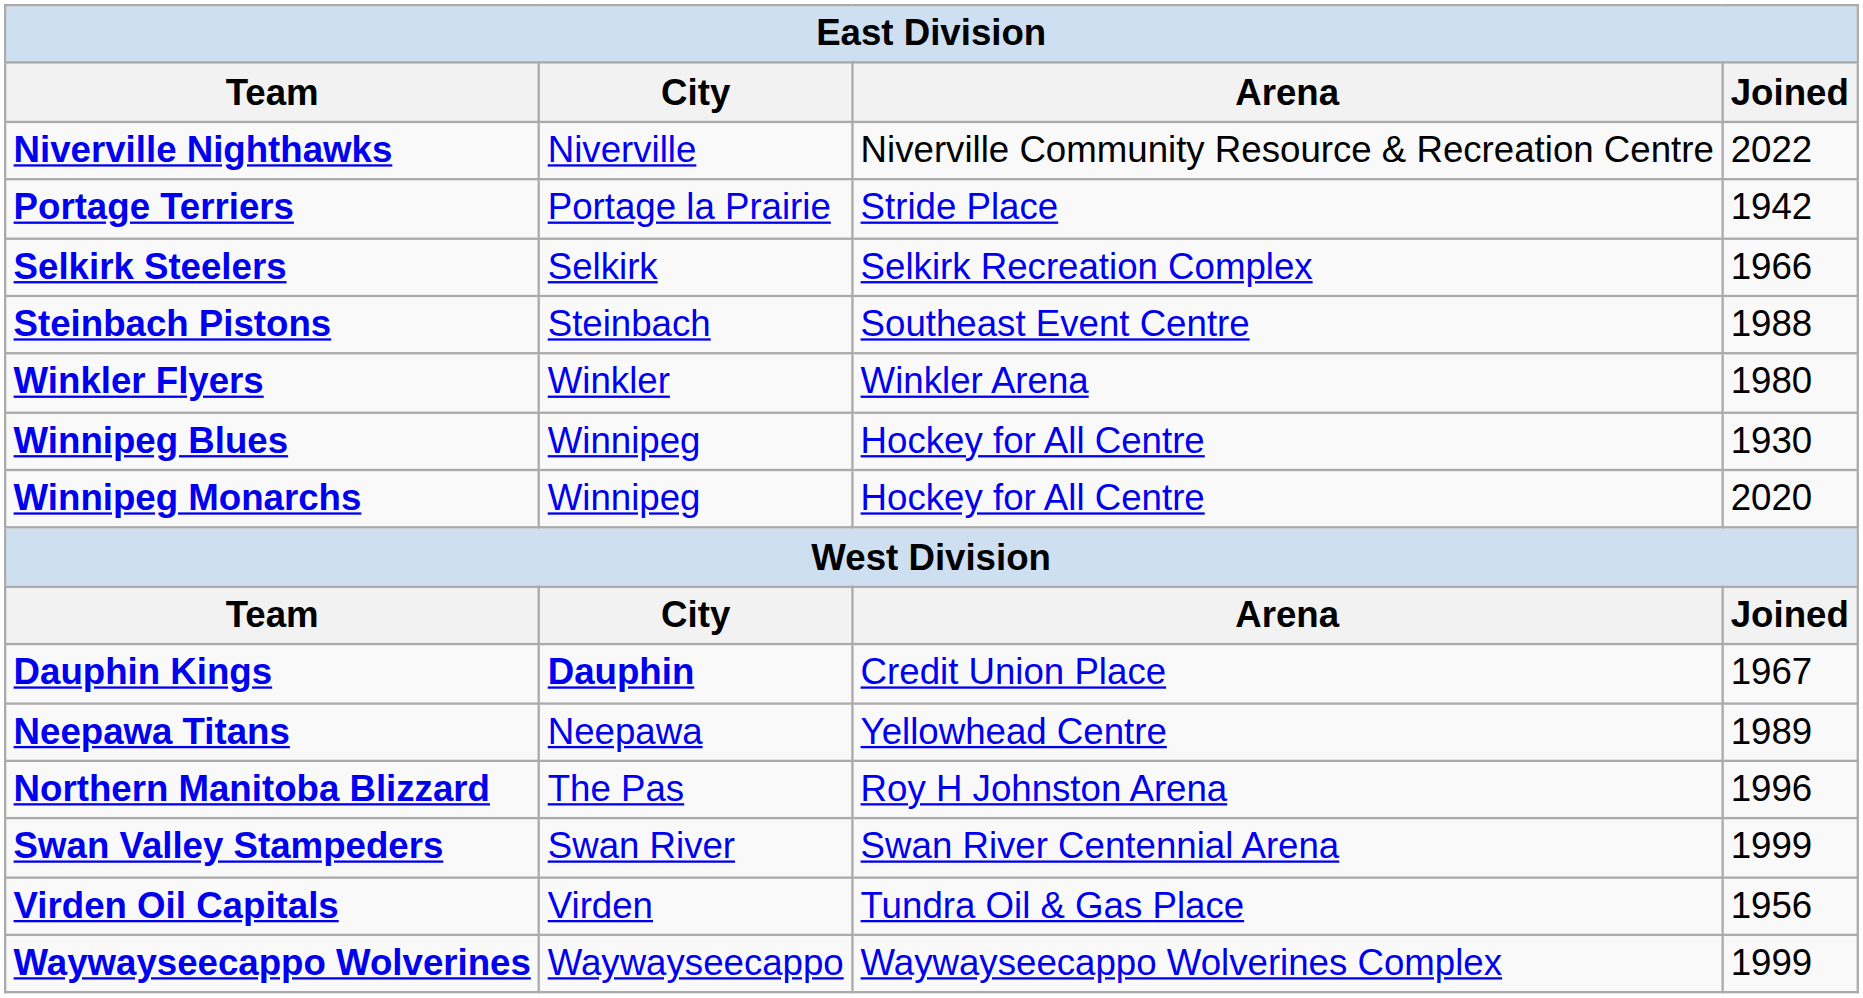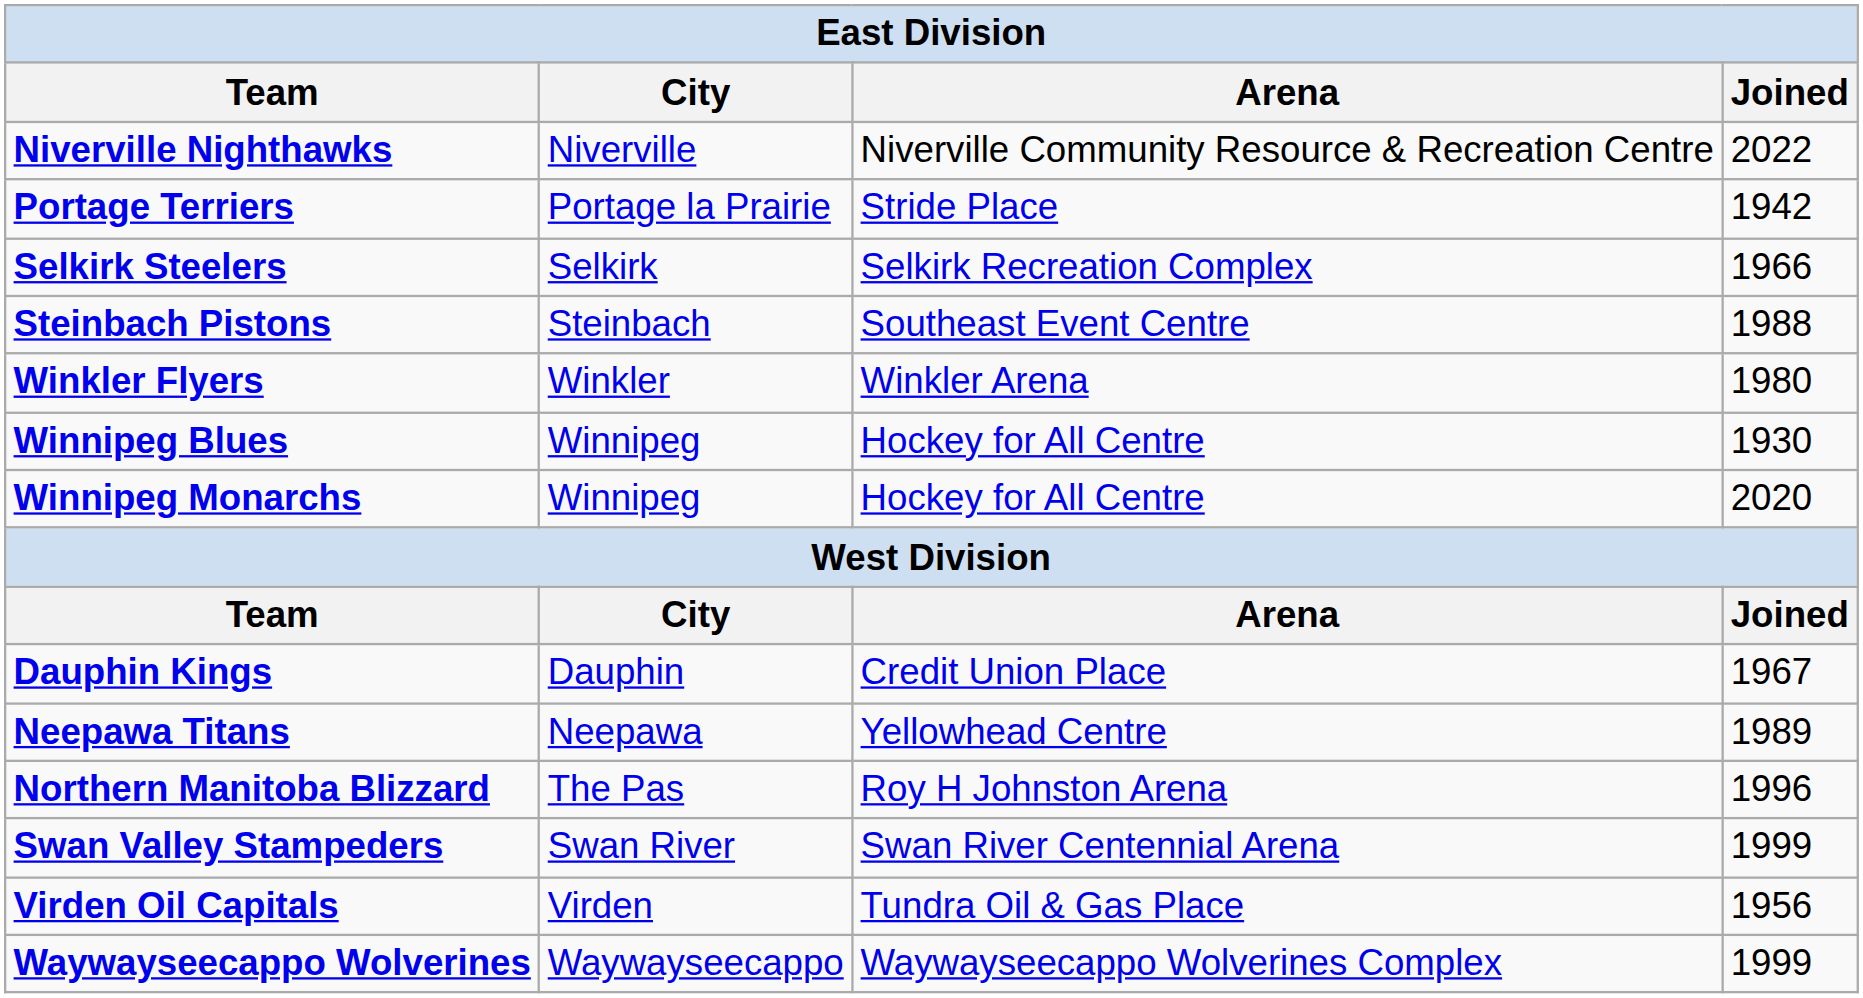(621, 672) bold -> (616, 672) normal
